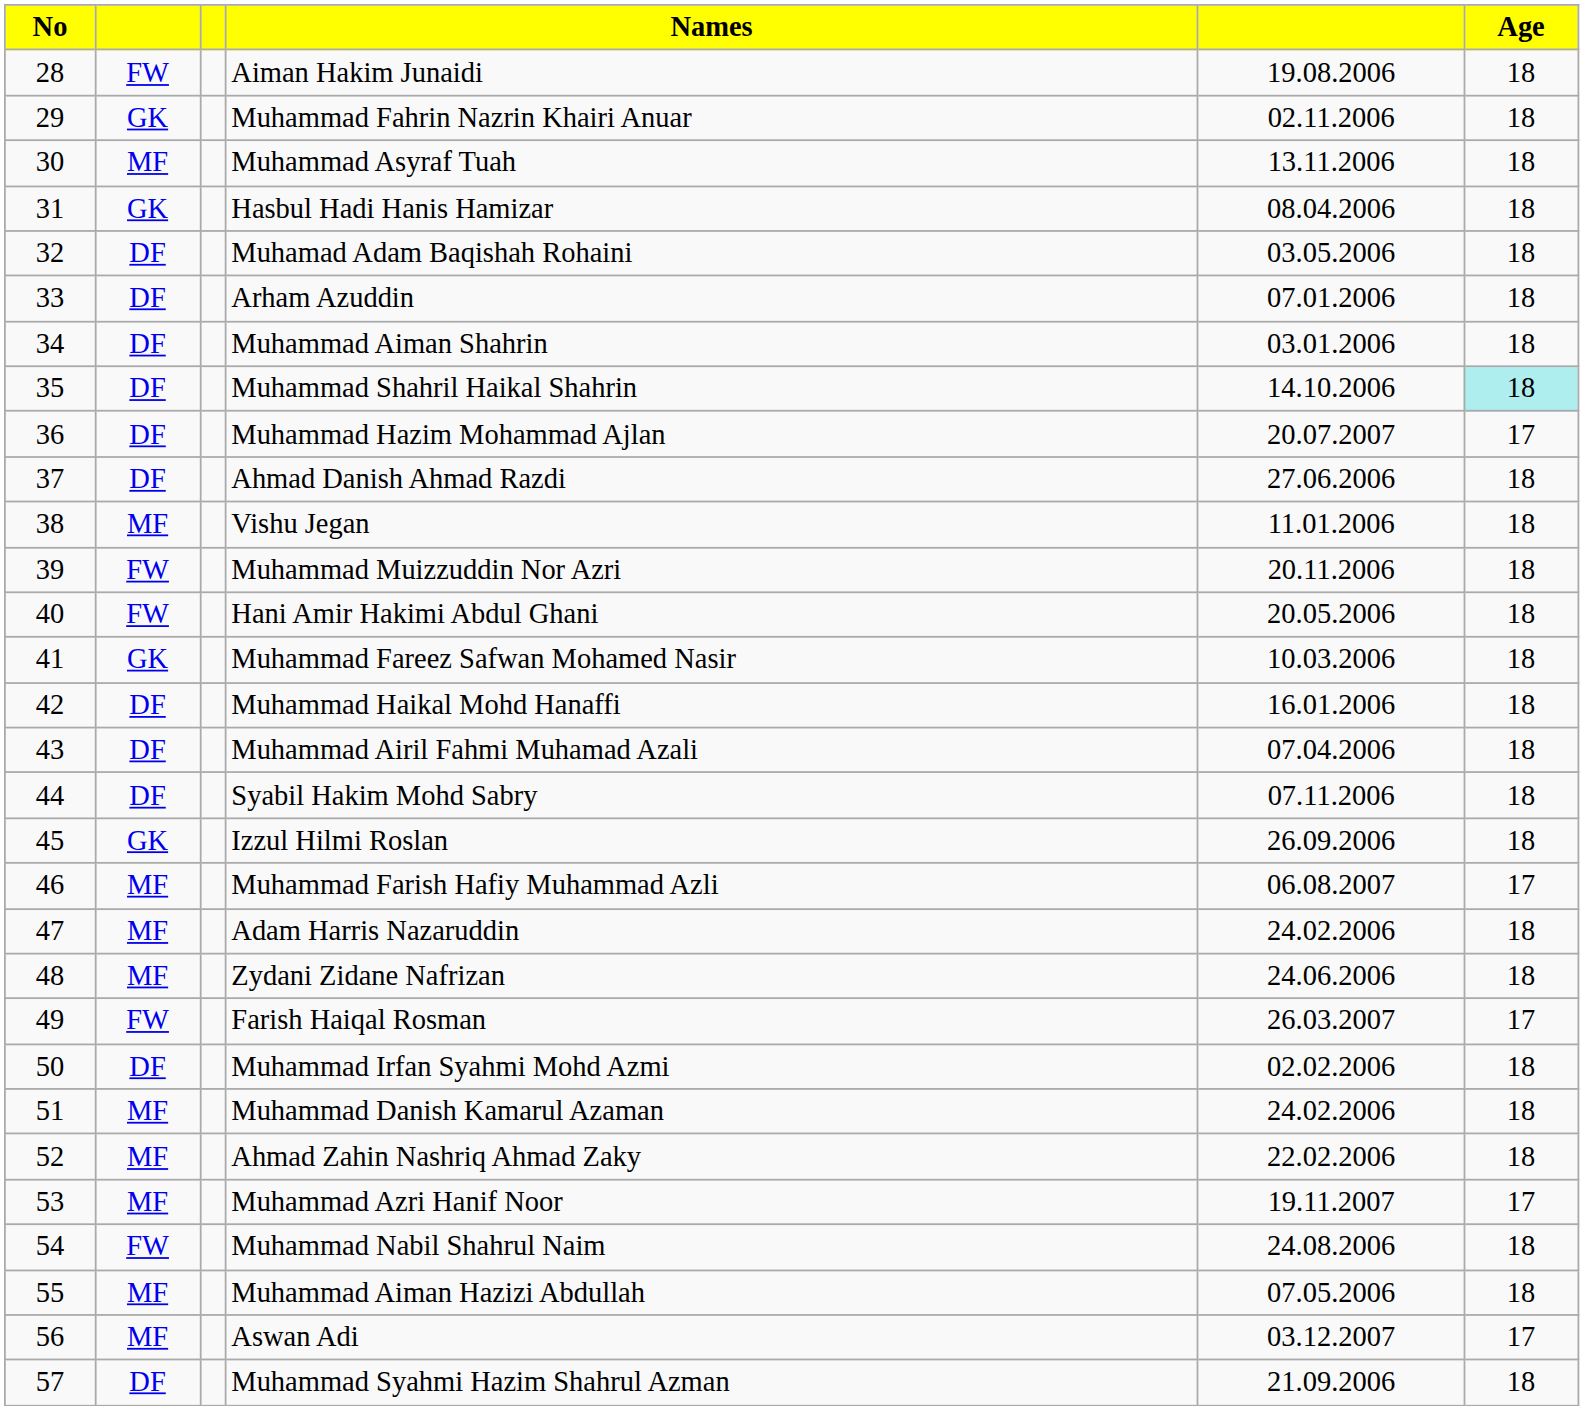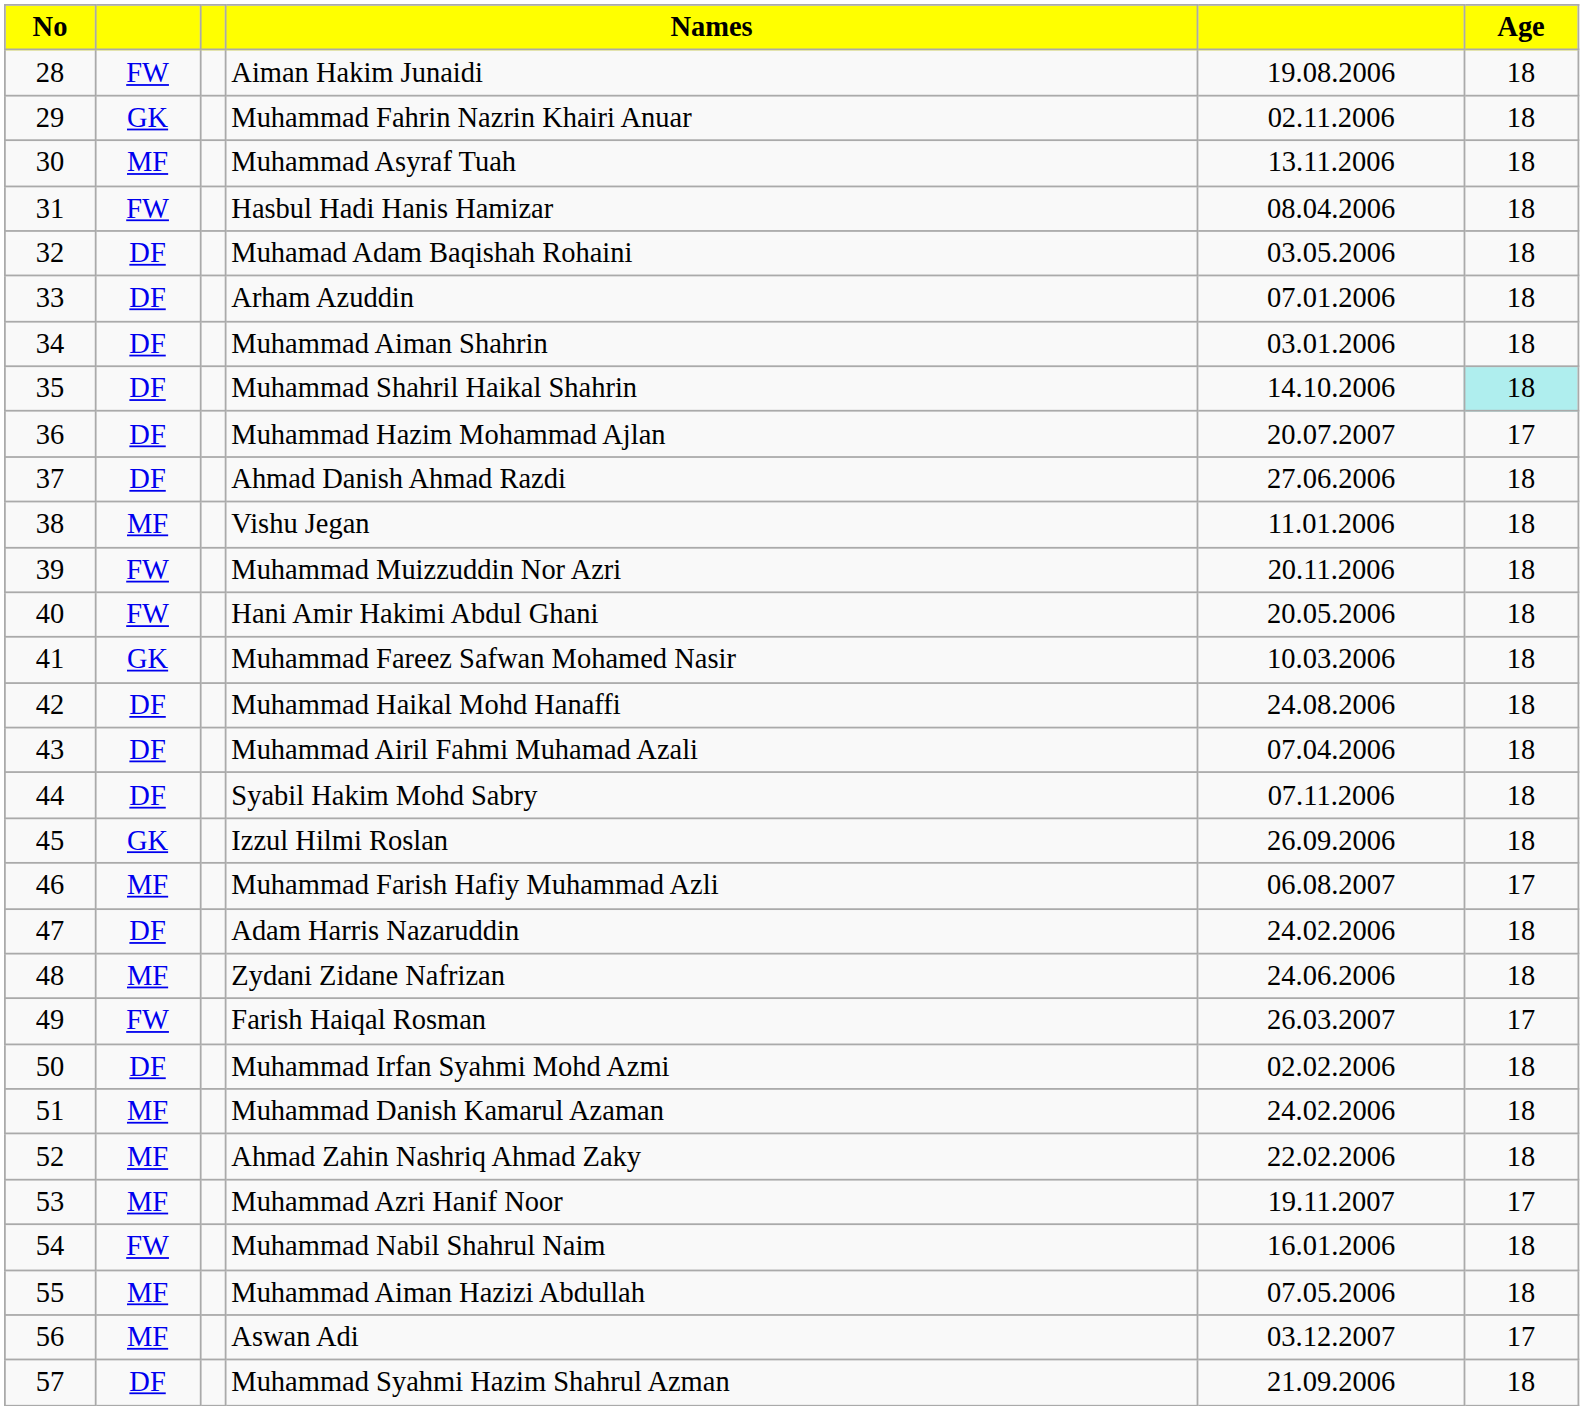(148, 207) GK -> (148, 207) FW
(1331, 704) 16.01.2006 -> (1331, 704) 24.08.2006
(148, 930) MF -> (148, 930) DF
(1331, 1246) 24.08.2006 -> (1331, 1246) 16.01.2006
